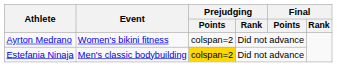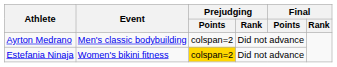(123, 40) Women's bikini fitness -> (132, 40) Men's classic bodybuilding
(132, 55) Men's classic bodybuilding -> (123, 55) Women's bikini fitness
